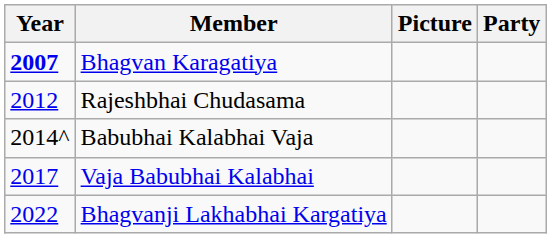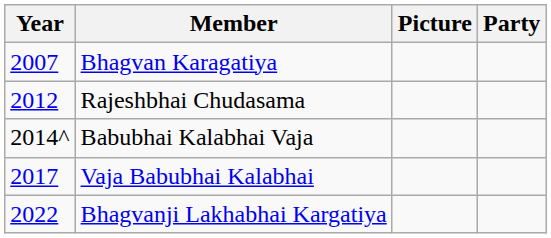(34, 61) bold -> (34, 61) normal
